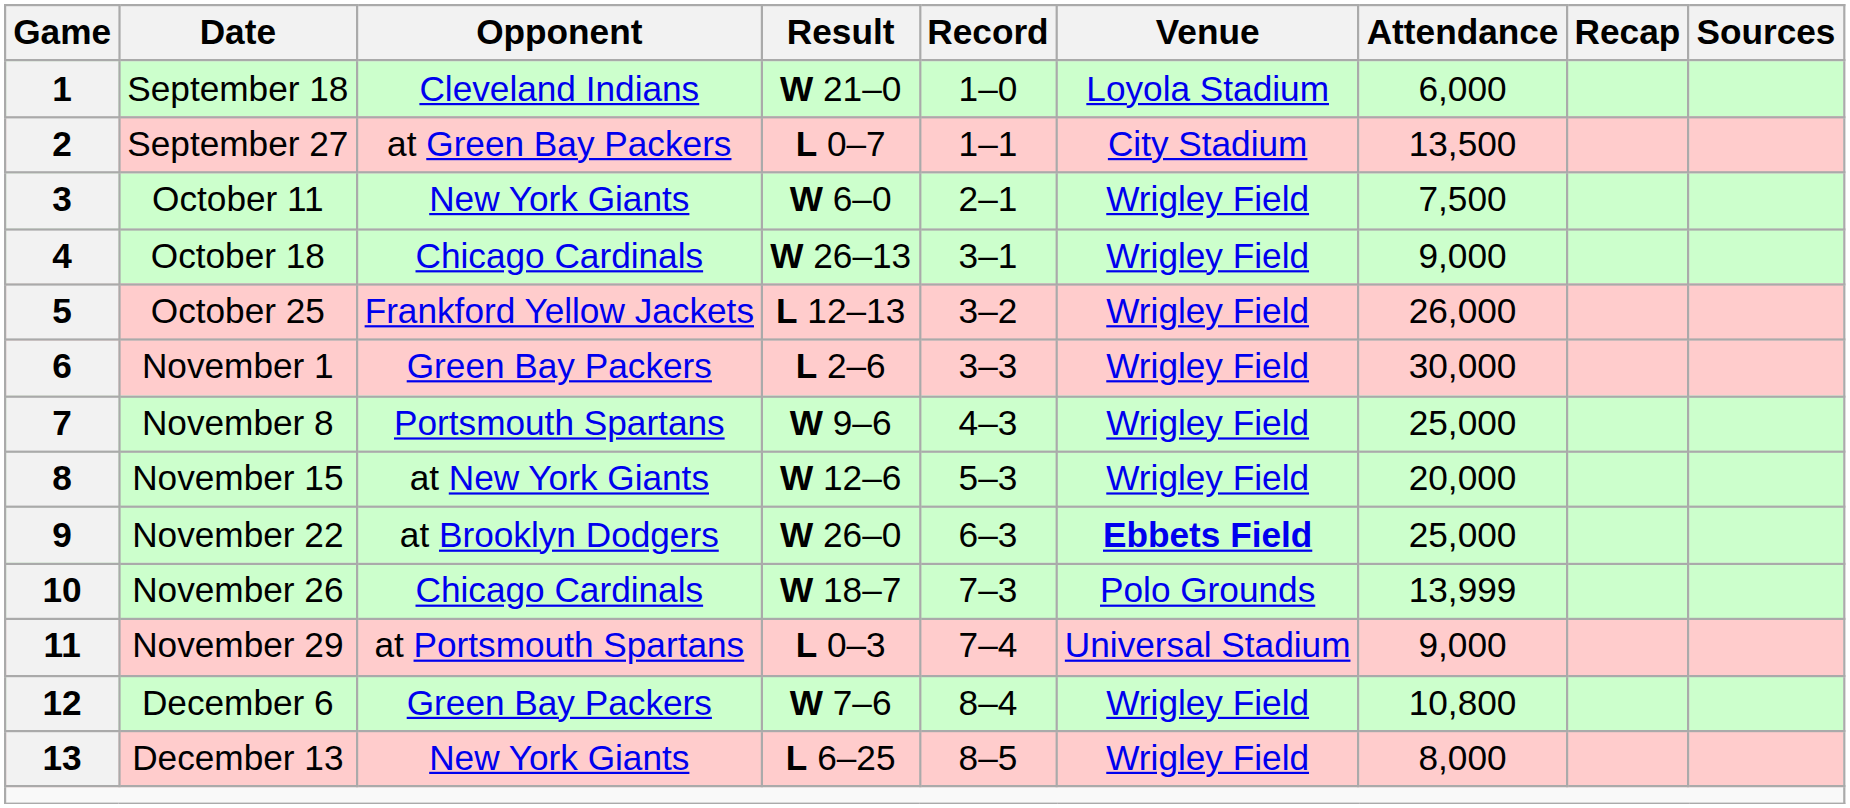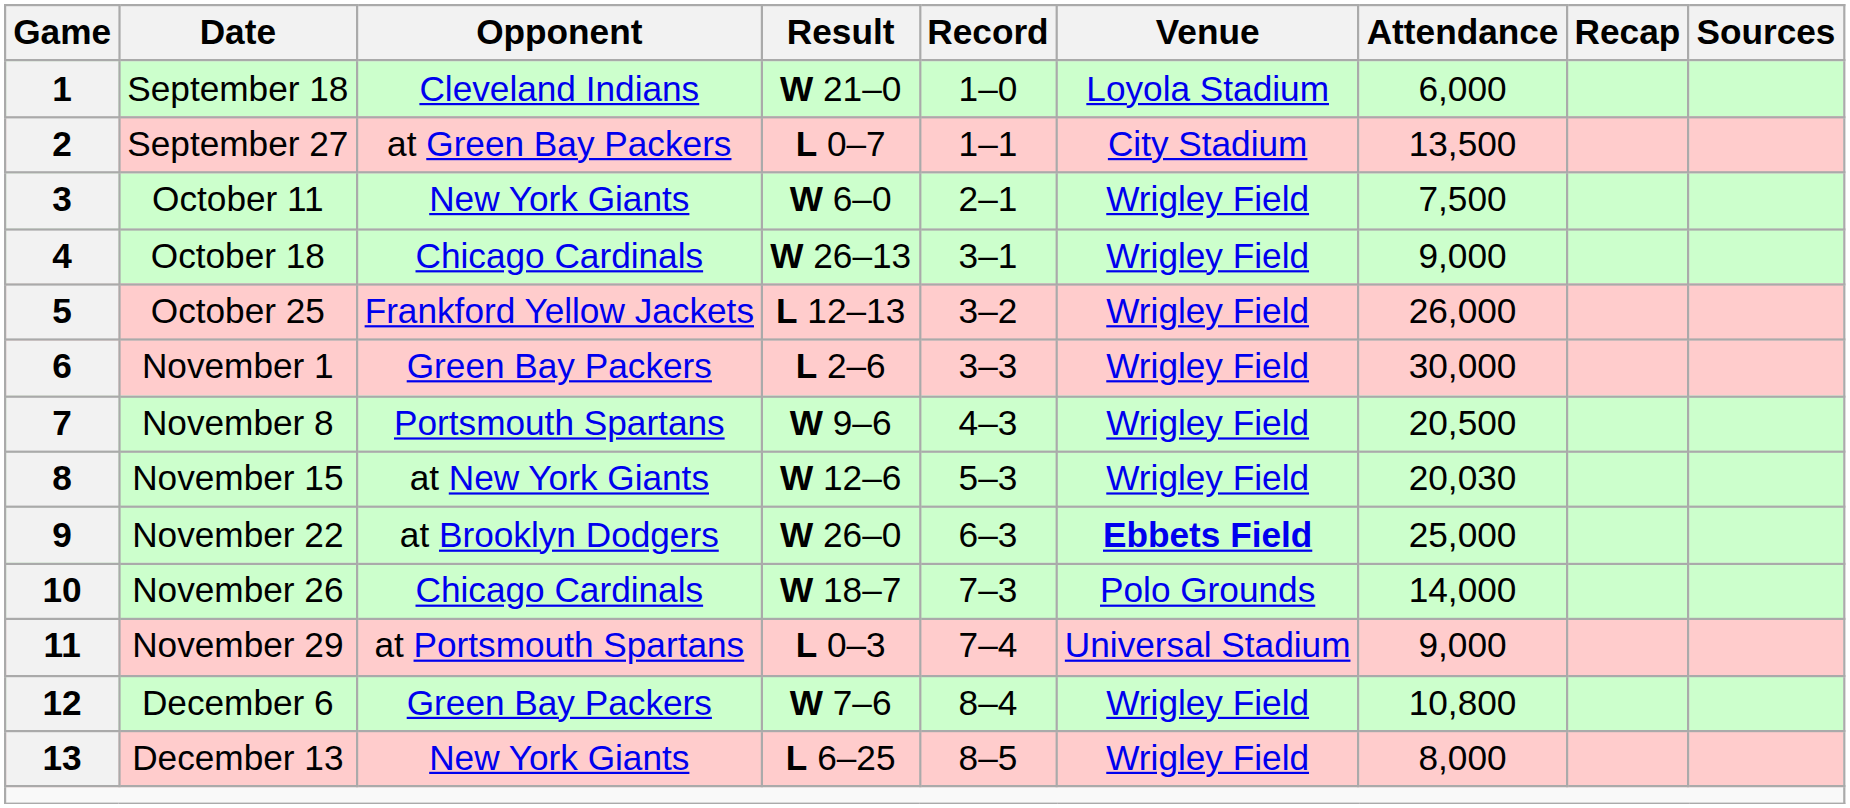(1463, 423) 25,000 -> (1463, 423) 20,500
(1463, 479) 20,000 -> (1463, 479) 20,030
(1463, 590) 13,999 -> (1463, 590) 14,000
